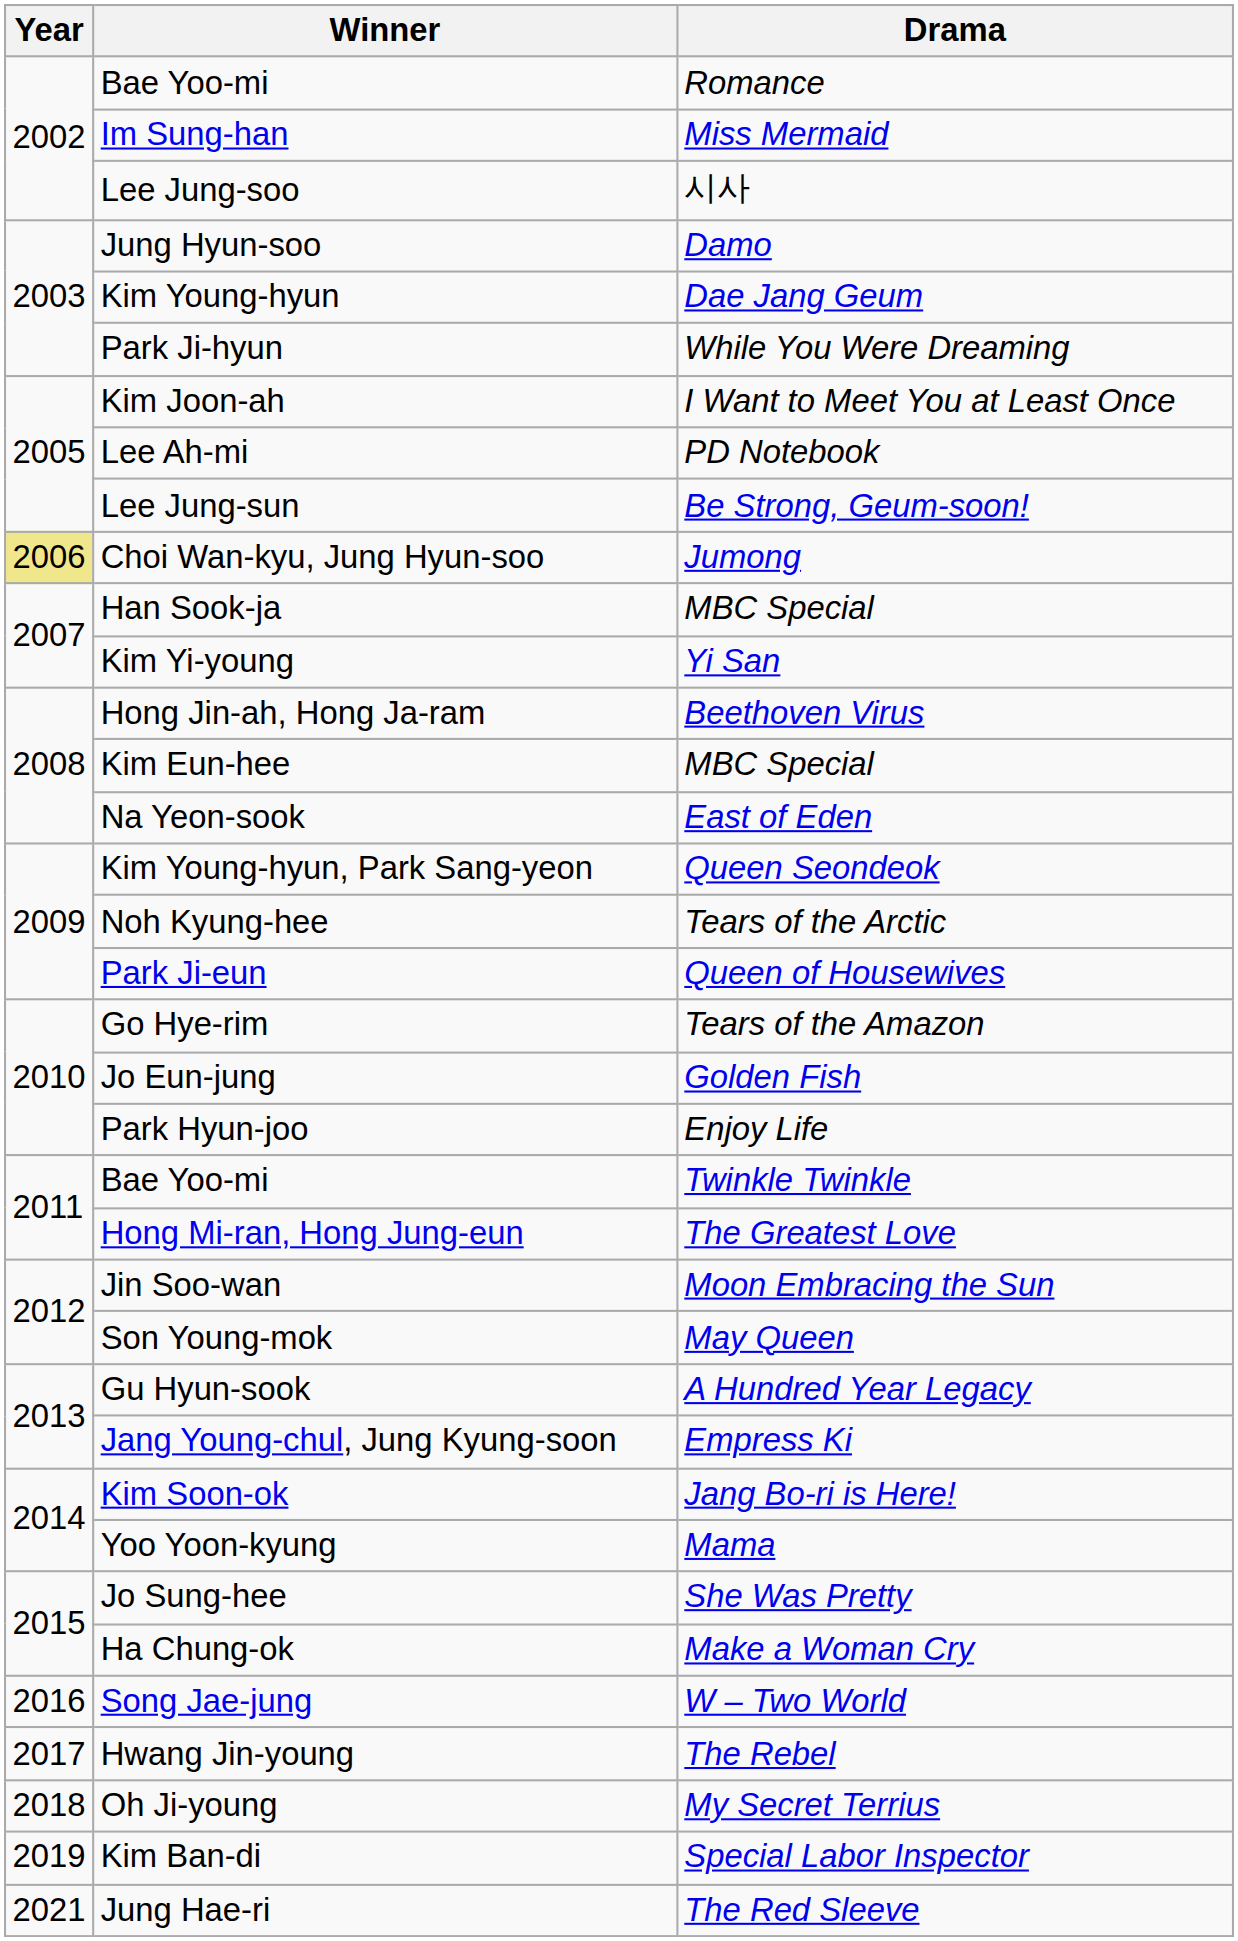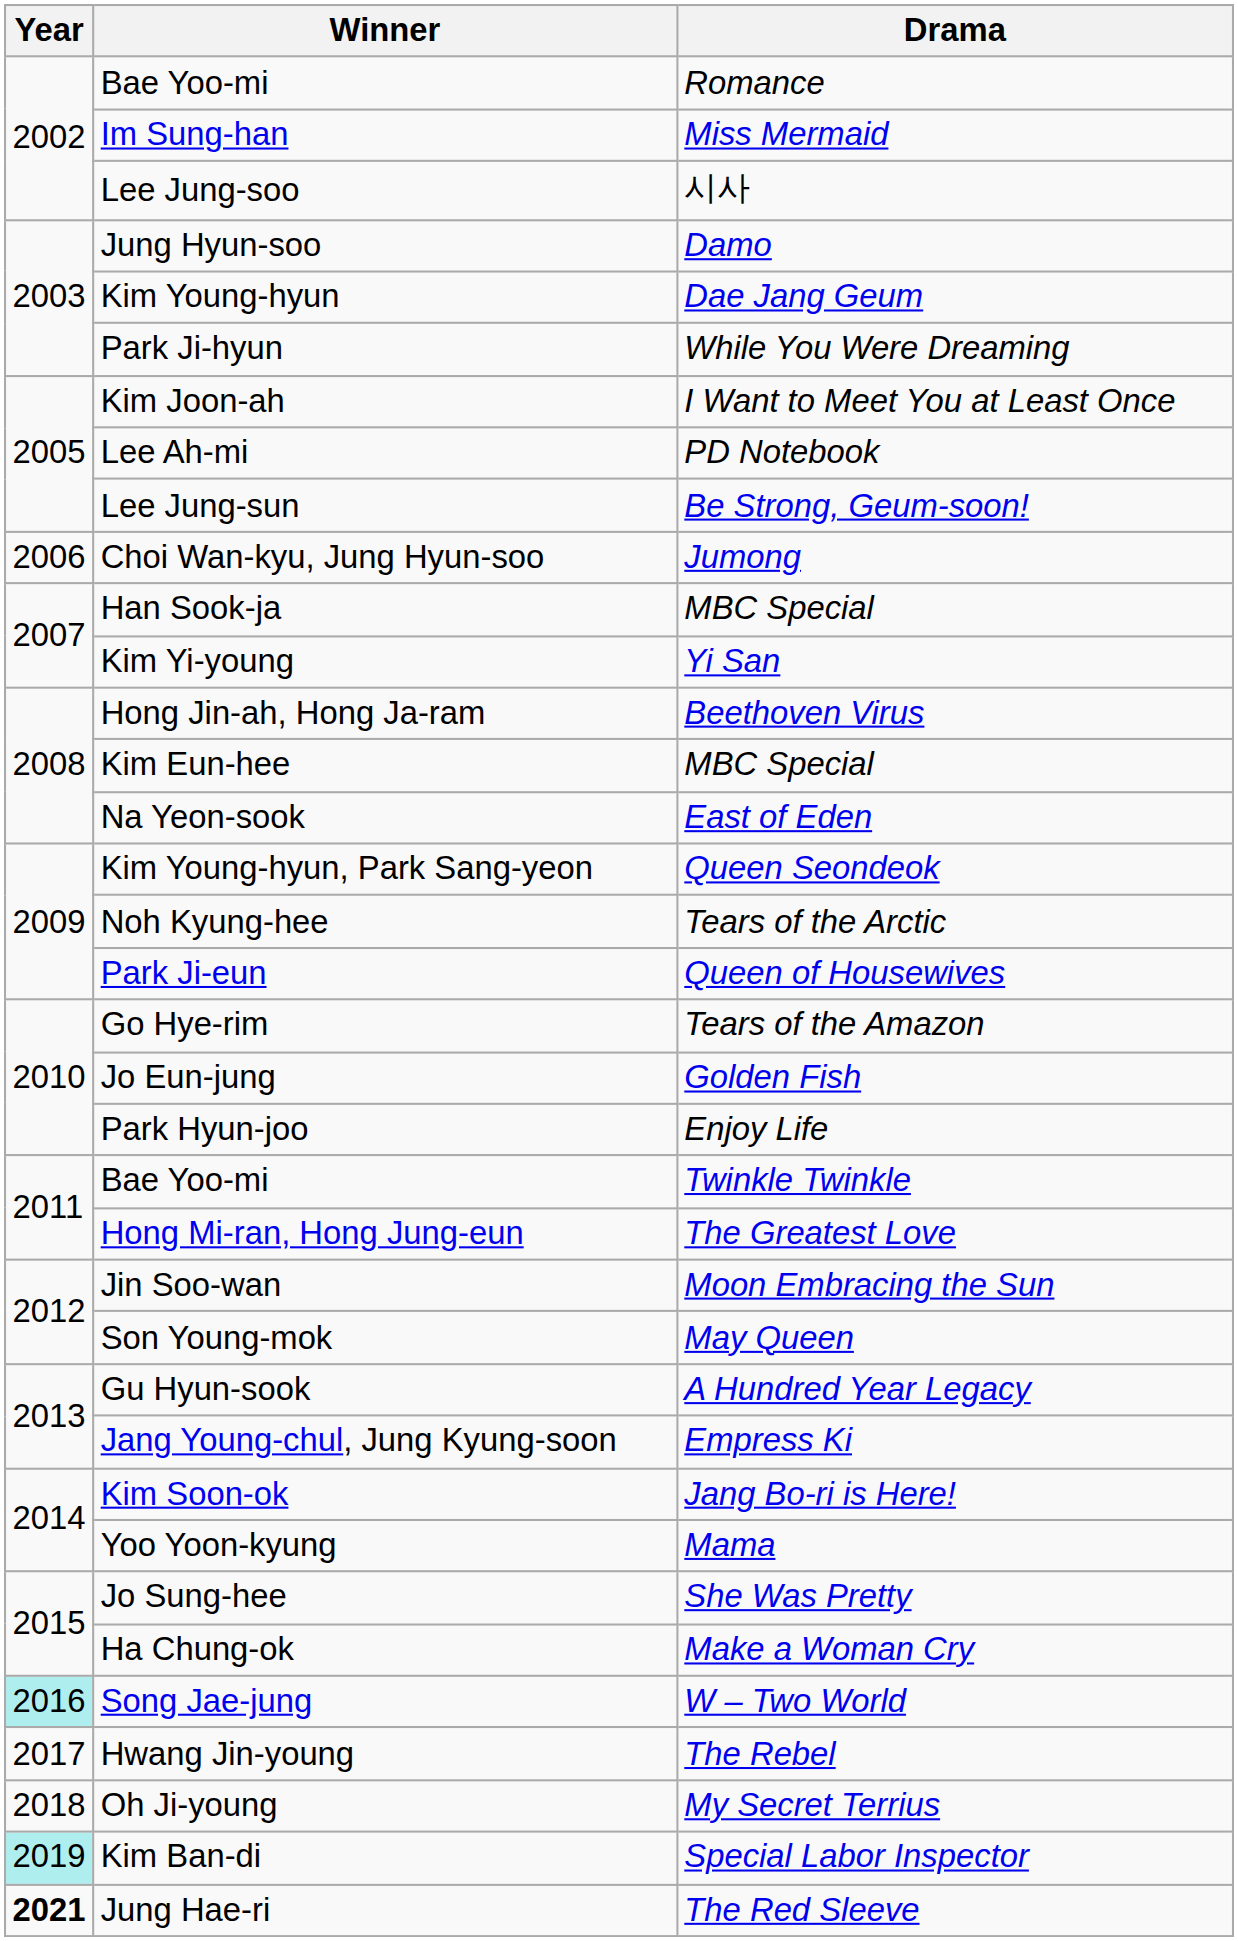(49, 556) khaki background -> (49, 556) no background
(49, 1701) no background -> (49, 1701) paleturquoise background
(49, 1857) no background -> (49, 1857) paleturquoise background
(49, 1909) normal -> (49, 1909) bold
